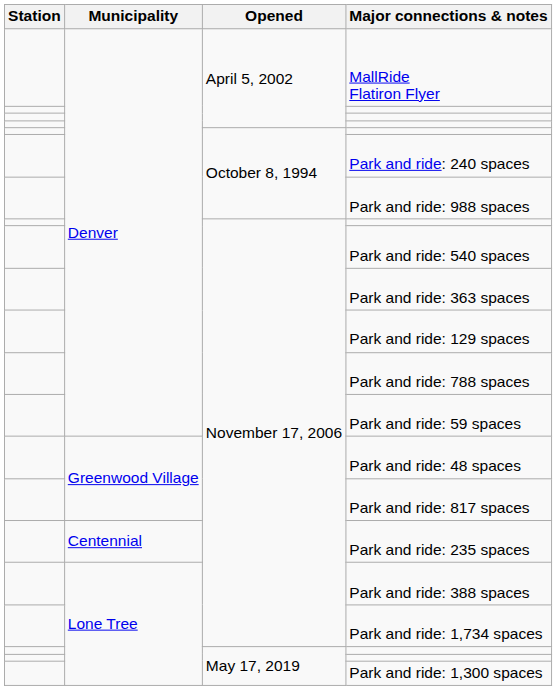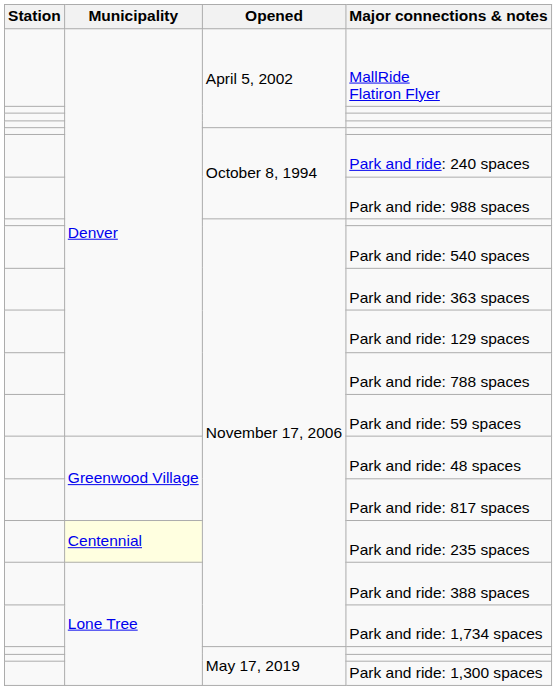(105, 541) no background -> (105, 541) lightyellow background
